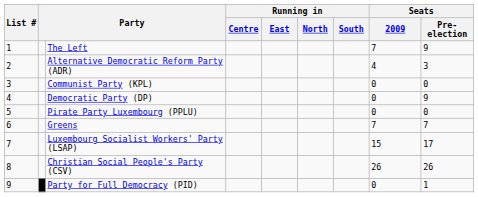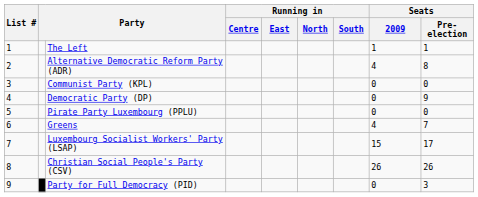(374, 48) 7 -> (374, 48) 1
(426, 48) 9 -> (426, 48) 1
(426, 66) 3 -> (426, 66) 8
(374, 125) 7 -> (374, 125) 4
(426, 185) 1 -> (426, 185) 3
